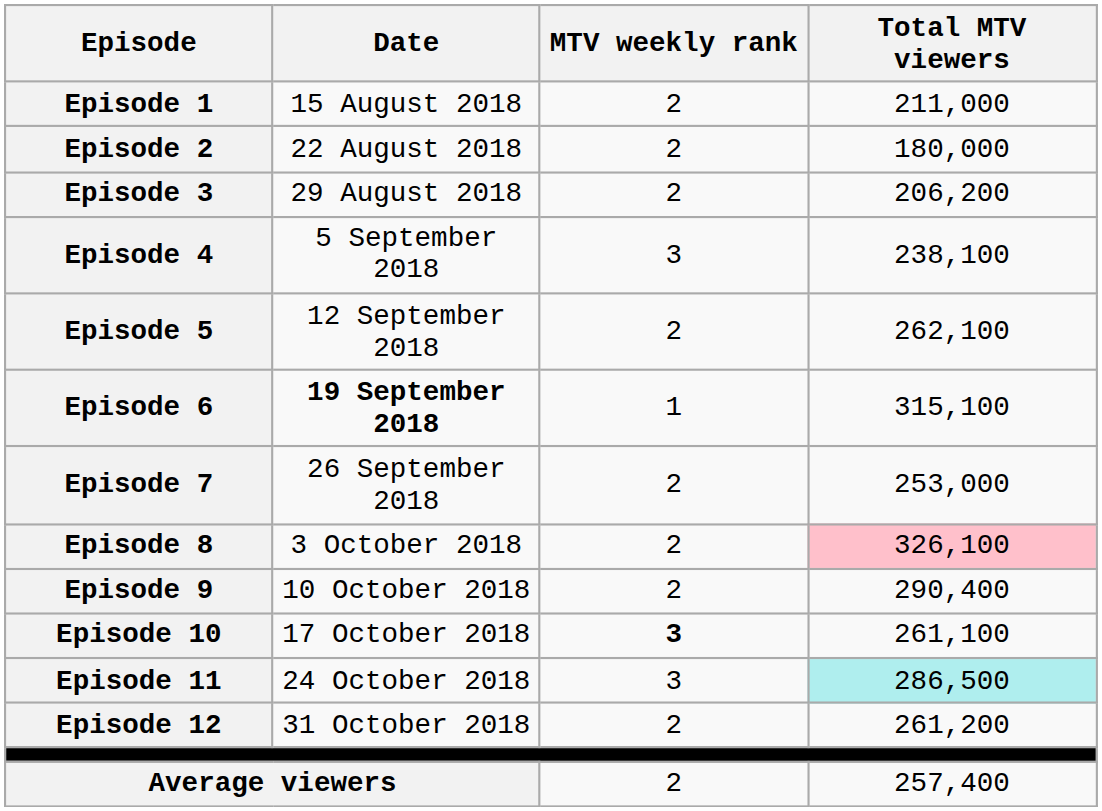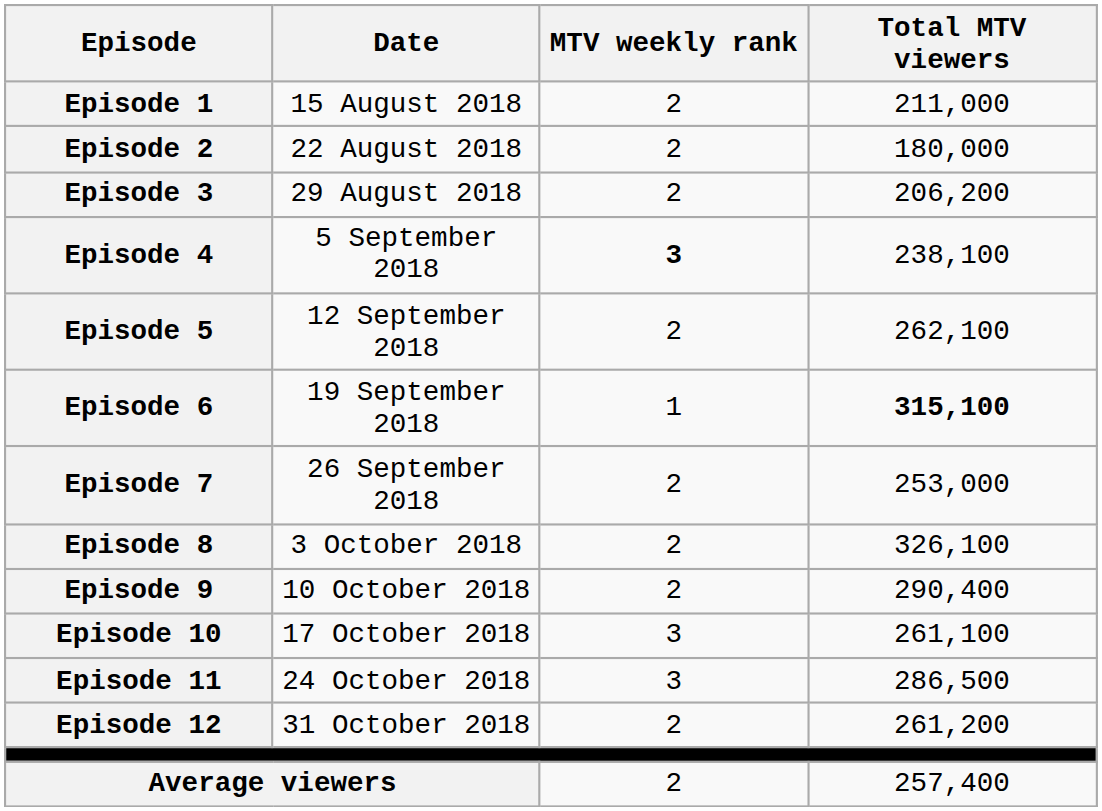(674, 255) normal -> (674, 255) bold
(406, 408) bold -> (406, 408) normal
(952, 408) normal -> (952, 408) bold
(952, 546) pink background -> (952, 546) no background
(674, 636) bold -> (674, 636) normal
(952, 681) paleturquoise background -> (952, 681) no background
